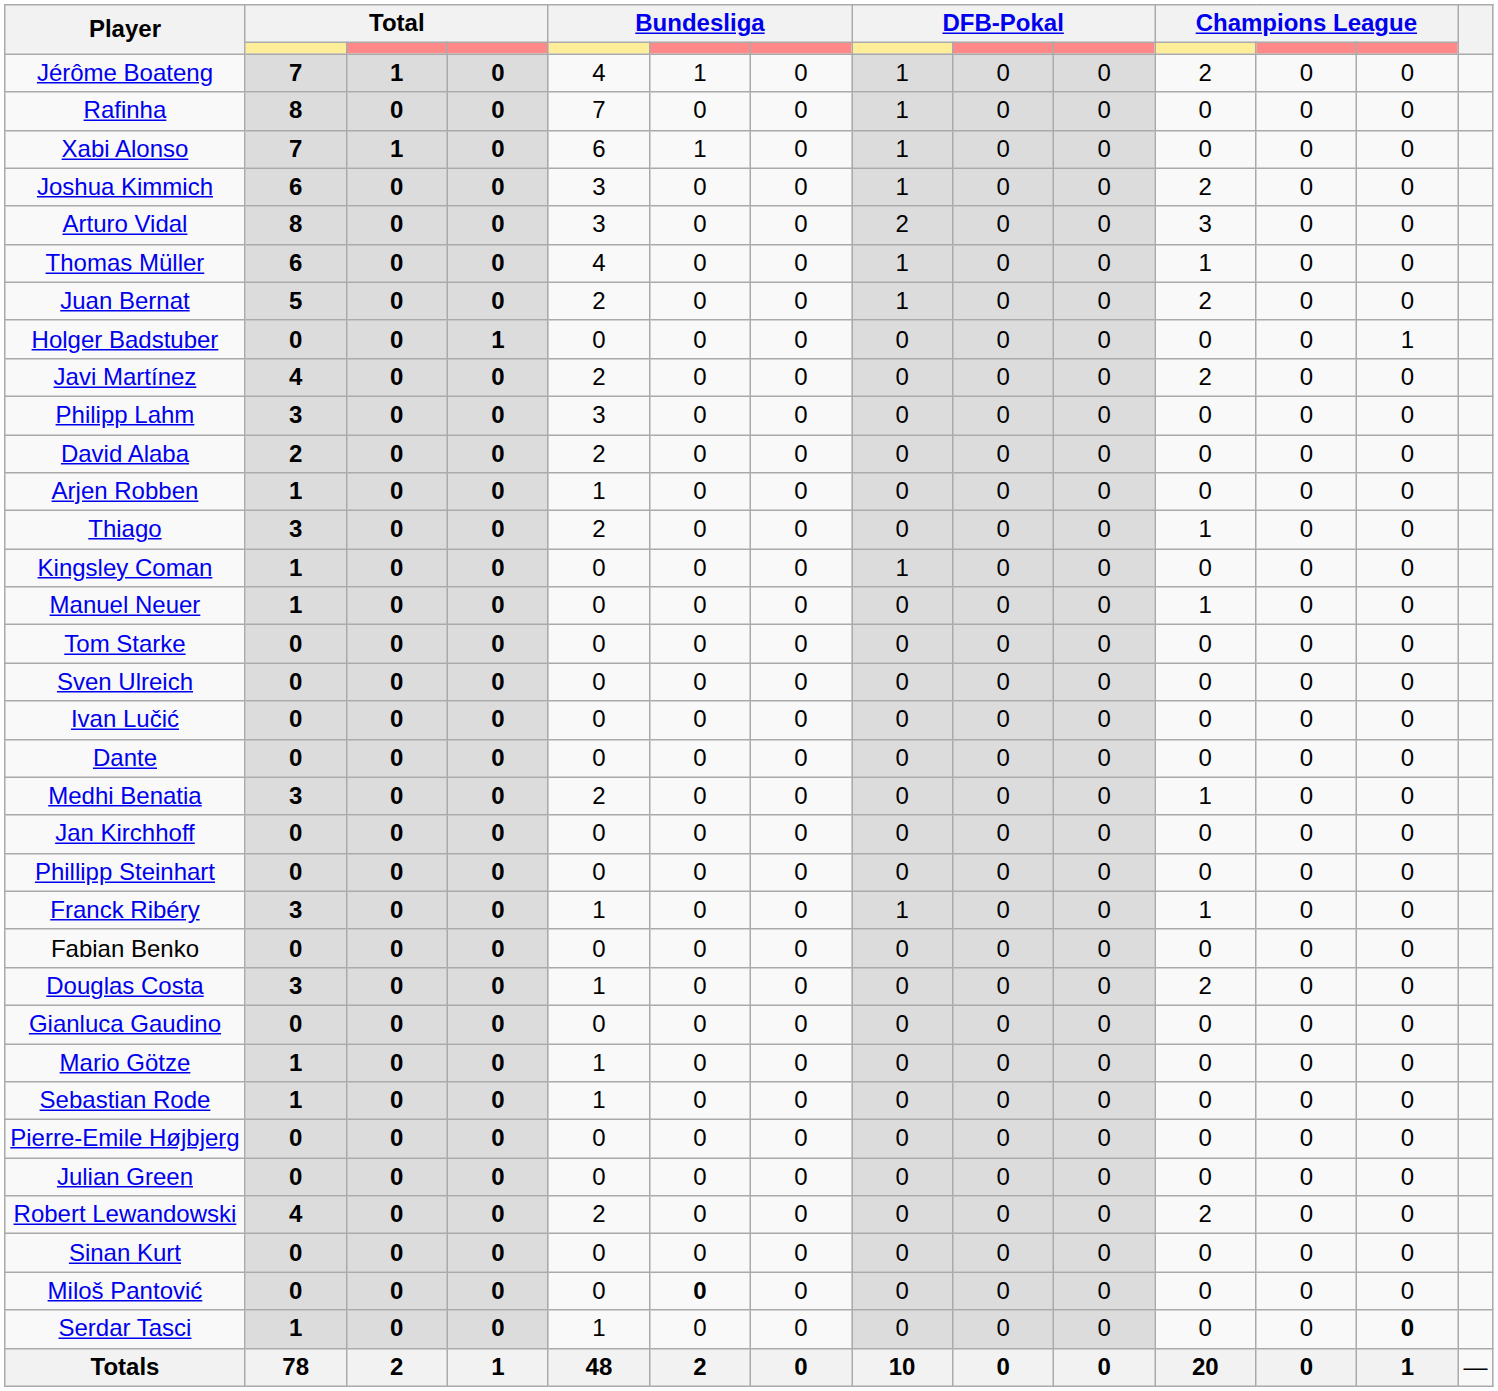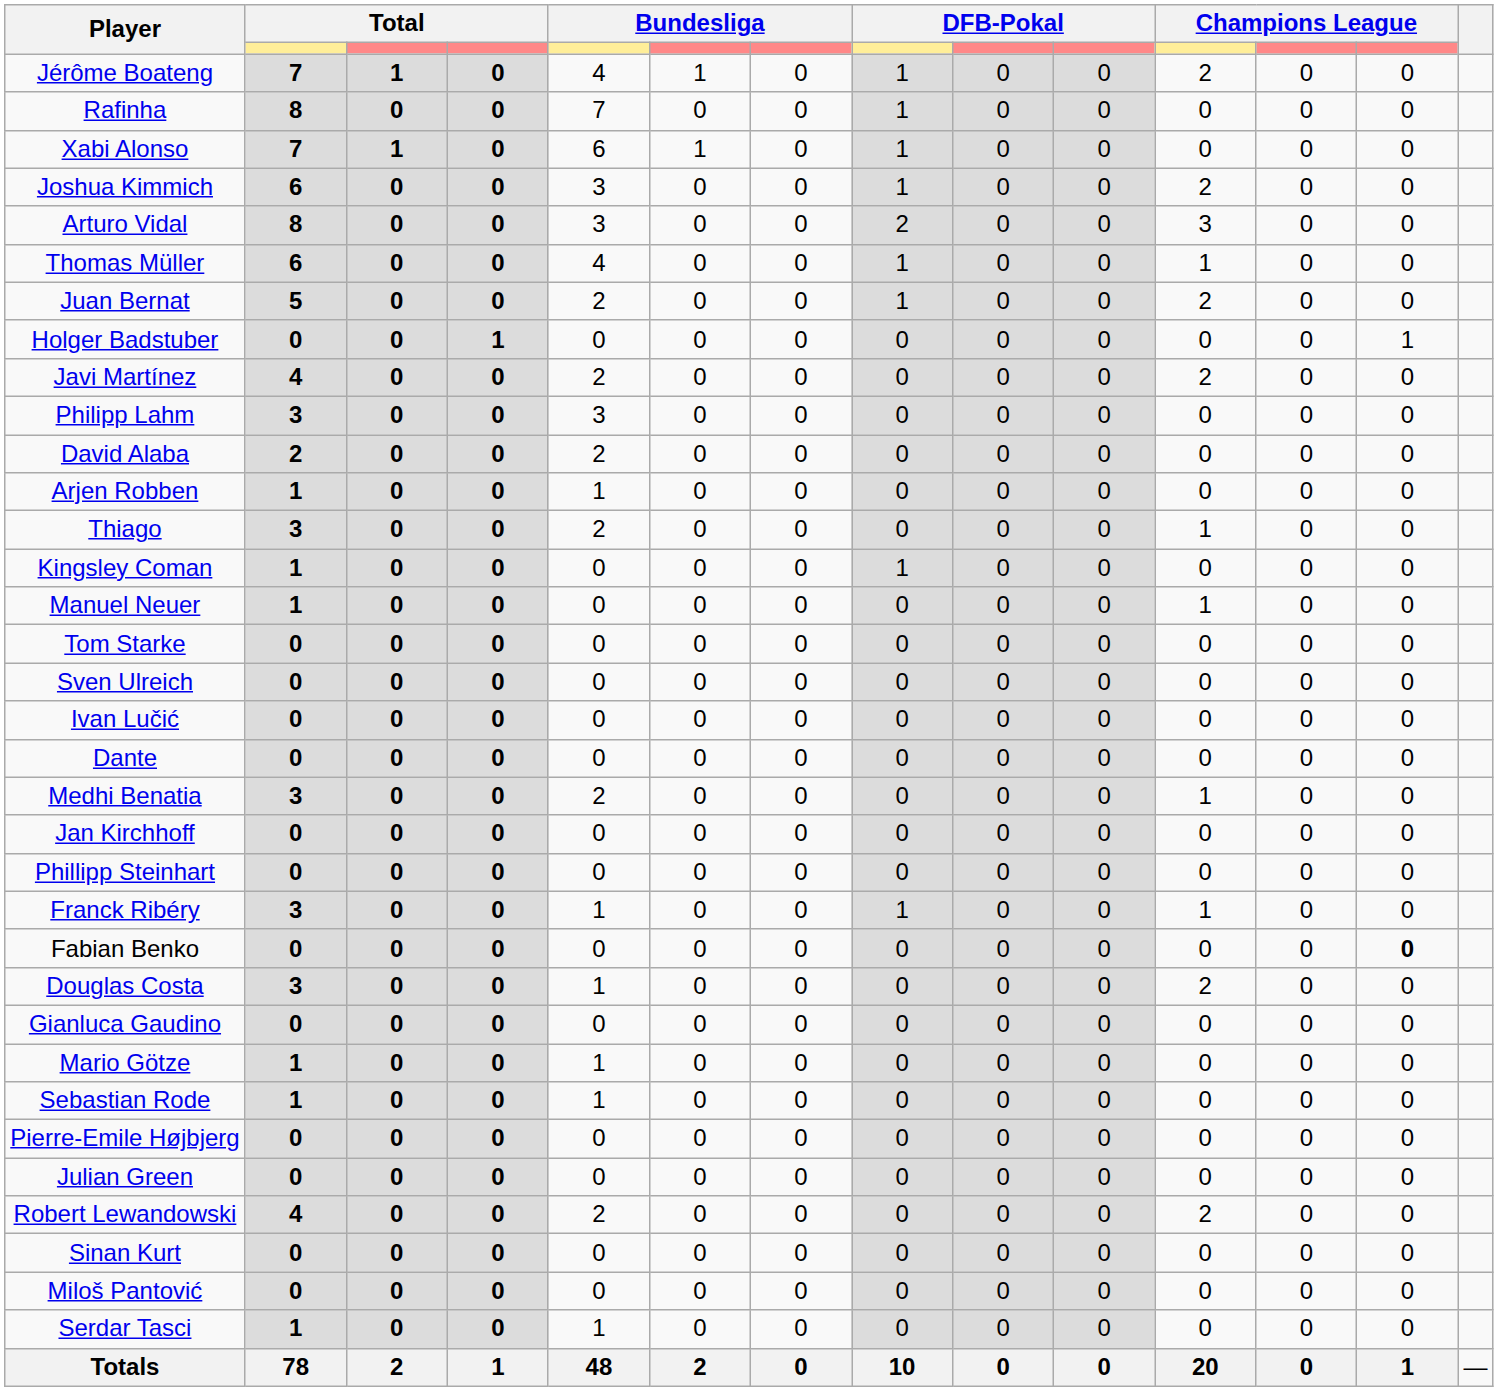(1407, 948) normal -> (1407, 948) bold
(700, 1290) bold -> (700, 1290) normal
(1407, 1328) bold -> (1407, 1328) normal
